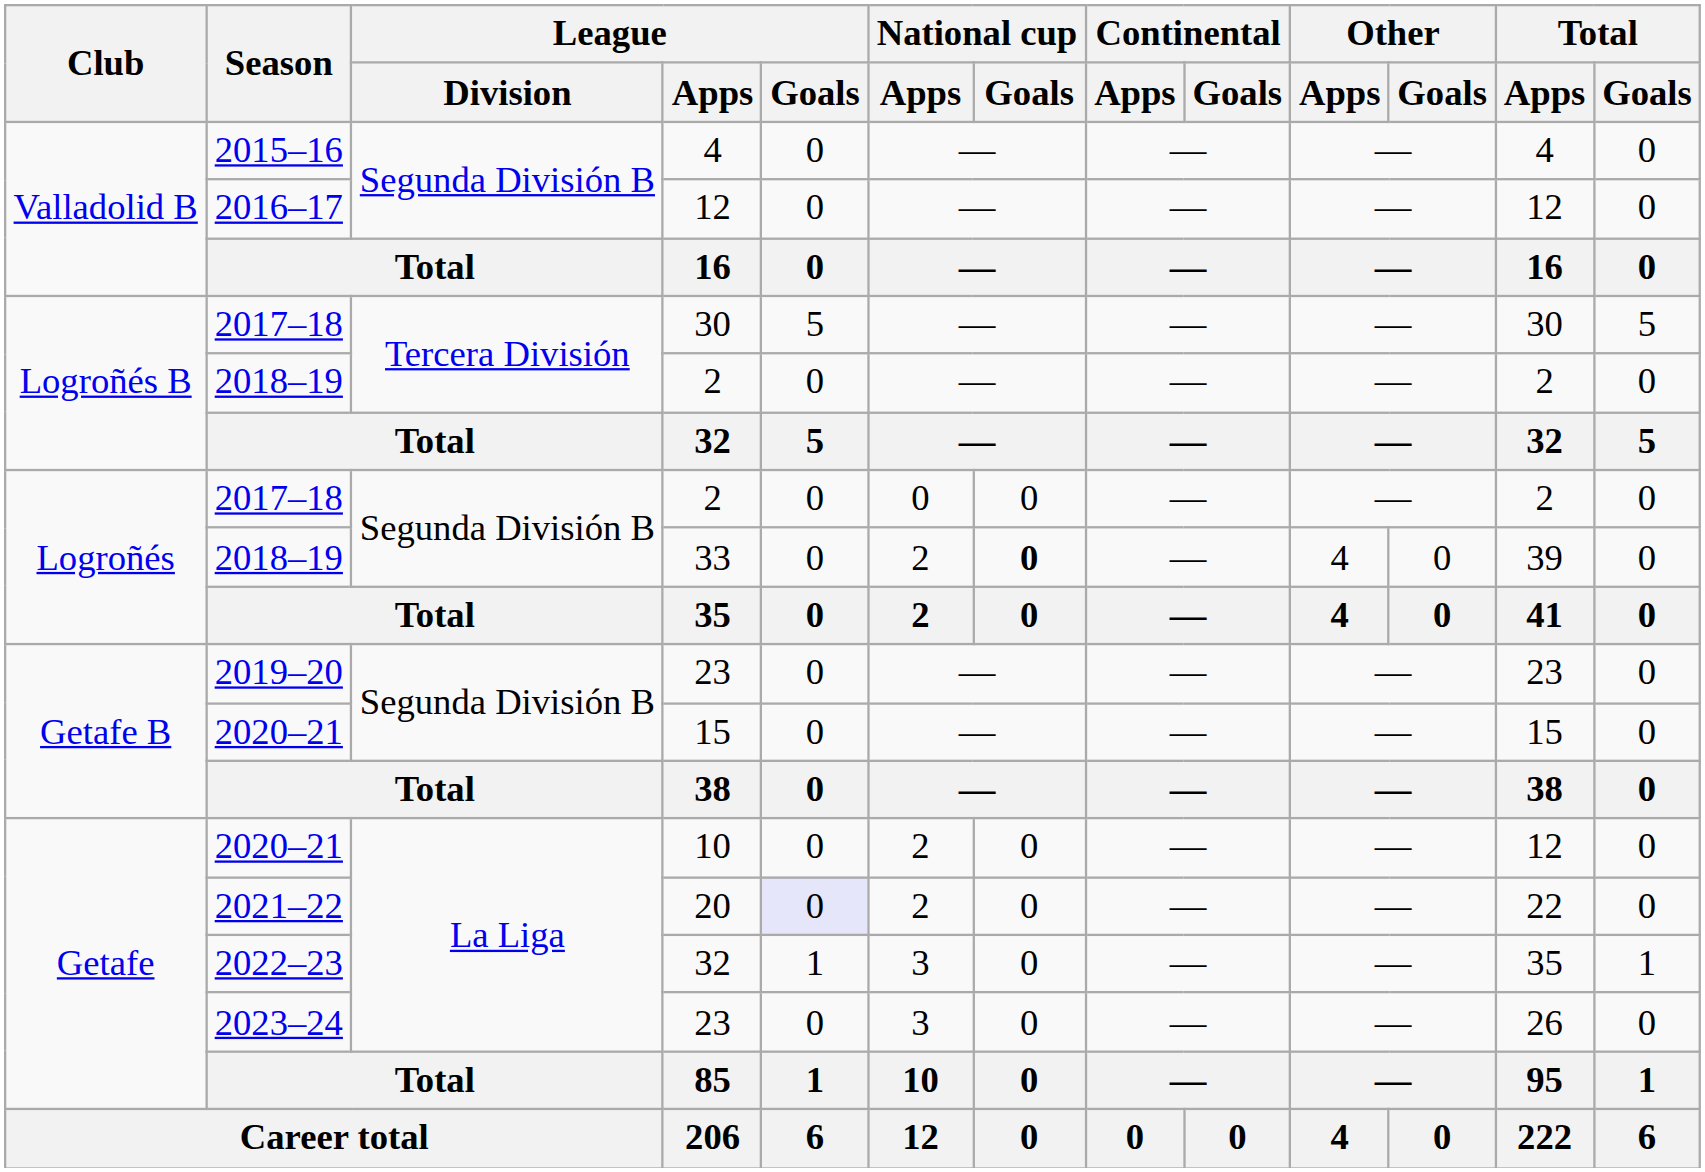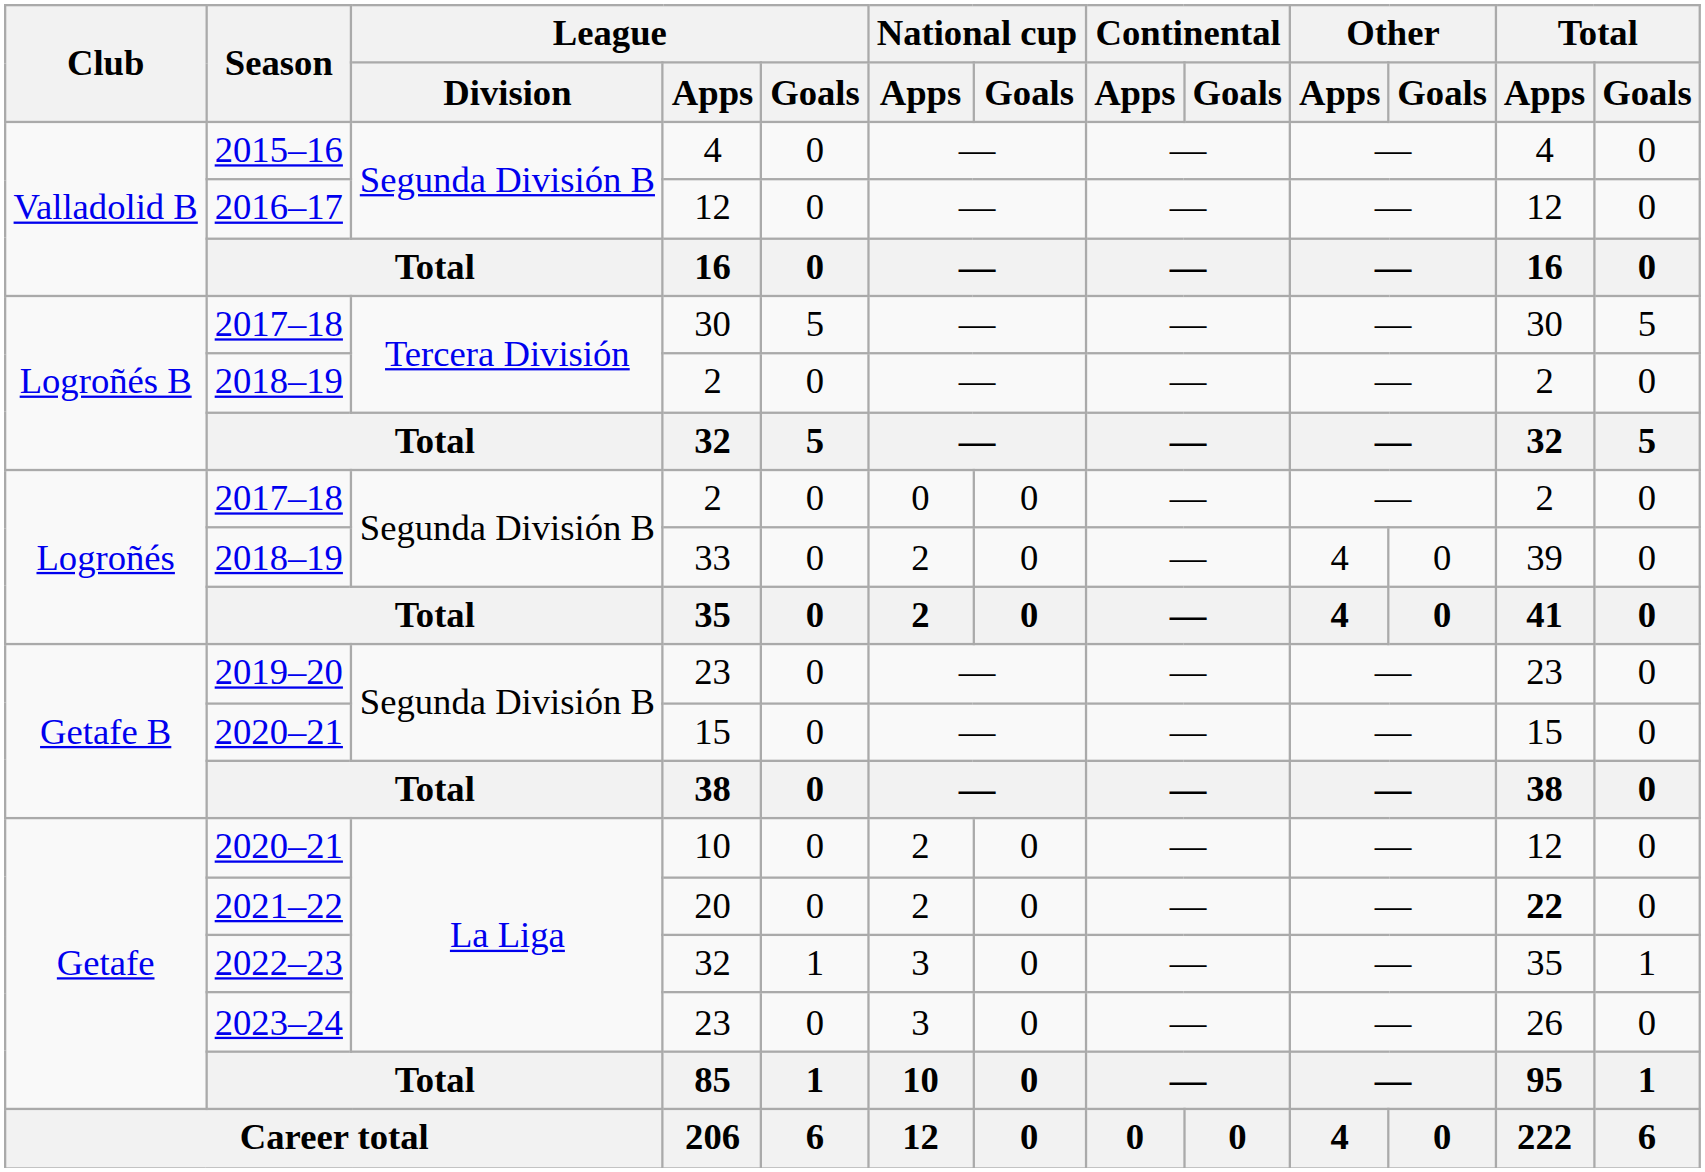(1029, 556) bold -> (1029, 556) normal
(815, 905) lavender background -> (815, 905) no background
(1545, 905) normal -> (1545, 905) bold
